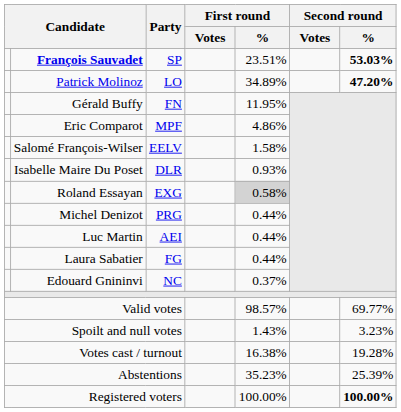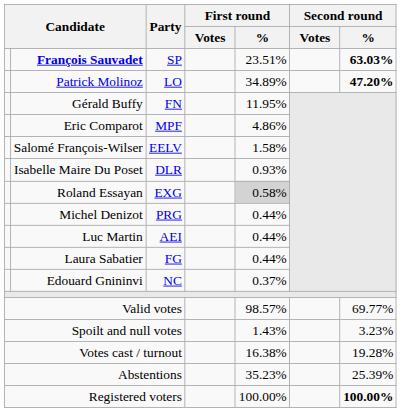(372, 59) 53.03% -> (372, 59) 63.03%
